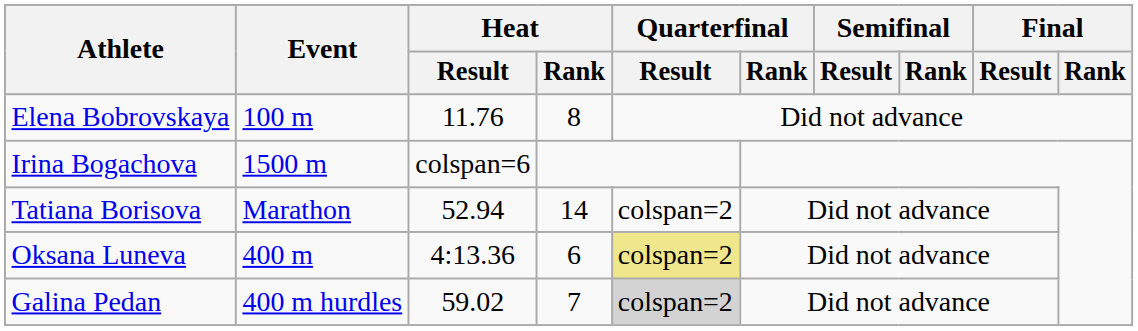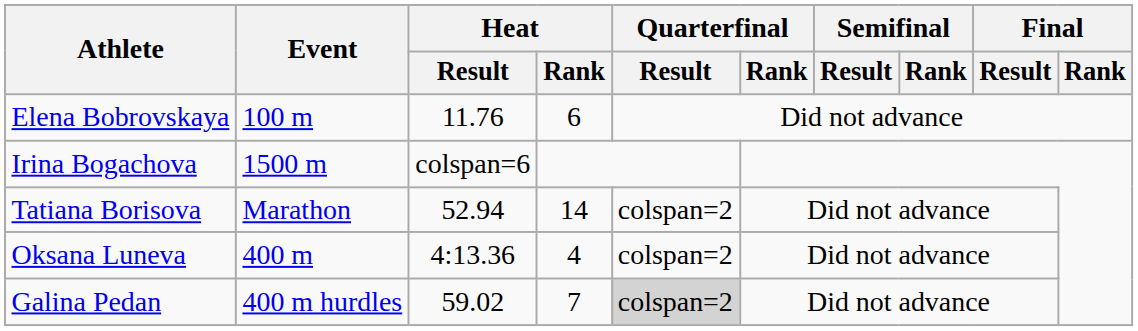(574, 117) 8 -> (574, 117) 6
(574, 255) 6 -> (574, 255) 4
(675, 255) khaki background -> (675, 255) no background
